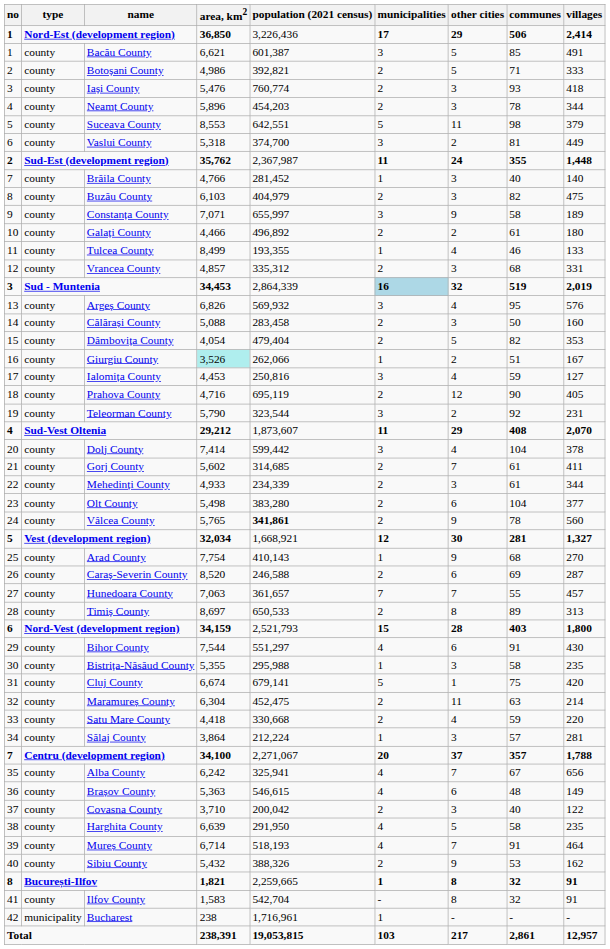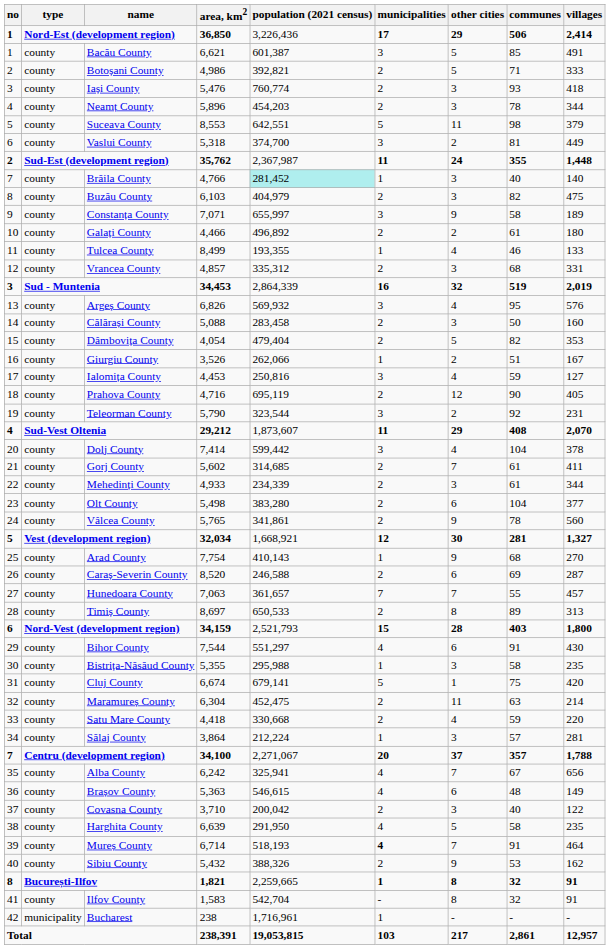(271, 178) no background -> (271, 178) paleturquoise background
(383, 286) lightblue background -> (383, 286) no background
(212, 358) paleturquoise background -> (212, 358) no background
(271, 521) bold -> (271, 521) normal
(380, 845) normal -> (380, 845) bold
